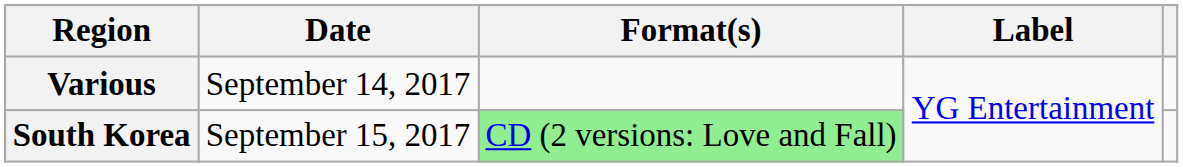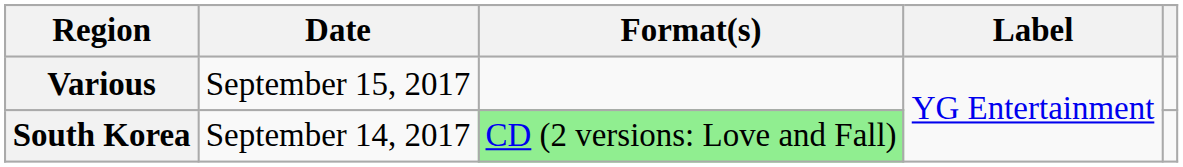(338, 82) September 14, 2017 -> (338, 82) September 15, 2017
(338, 135) September 15, 2017 -> (338, 135) September 14, 2017
